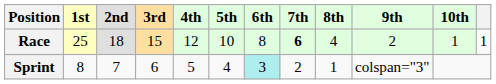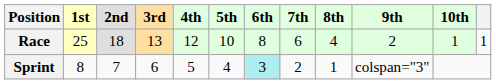(155, 41) 15 -> (155, 41) 13
(298, 41) bold -> (298, 41) normal
